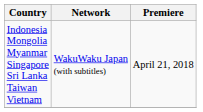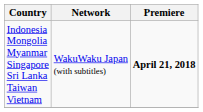(163, 64) normal -> (164, 64) bold
